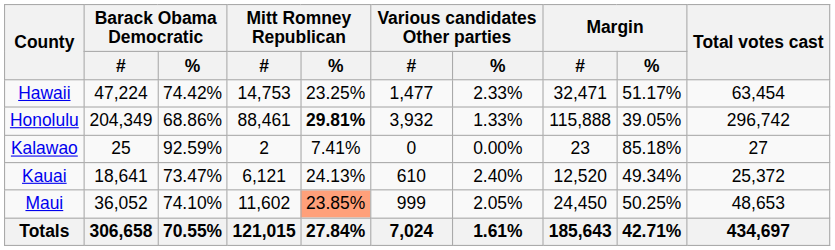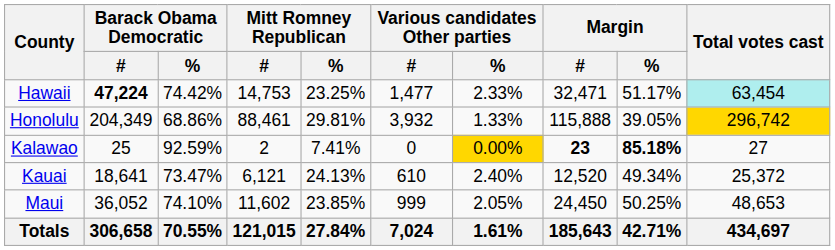(121, 93) normal -> (121, 93) bold
(758, 93) no background -> (758, 93) paleturquoise background
(336, 120) bold -> (336, 120) normal
(758, 120) no background -> (758, 120) gold background
(498, 148) no background -> (498, 148) gold background
(580, 148) normal -> (580, 148) bold
(652, 148) normal -> (652, 148) bold
(336, 203) lightsalmon background -> (336, 203) no background
